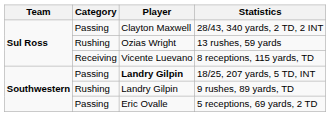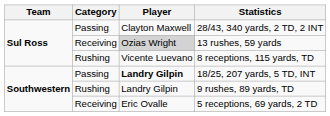(92, 43) Rushing -> (96, 43) Receiving
(149, 43) no background -> (149, 43) lightgrey background
(96, 58) Receiving -> (92, 58) Rushing
(92, 104) Passing -> (96, 104) Receiving
